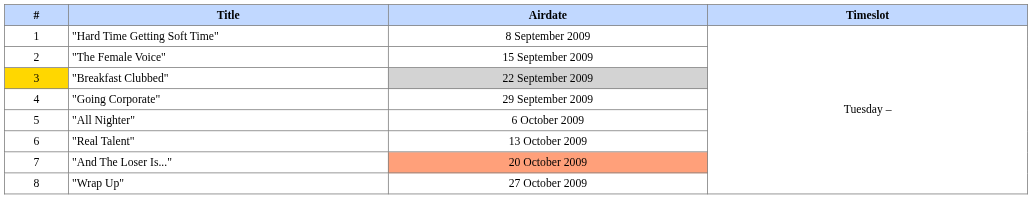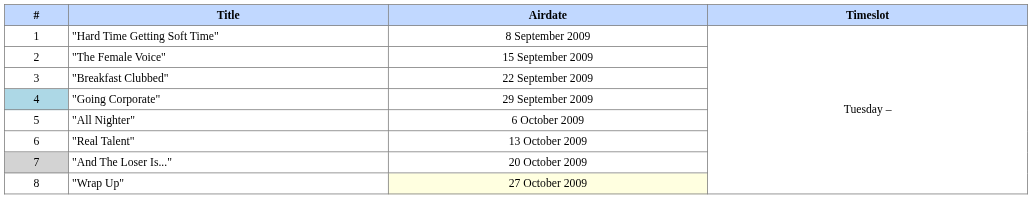(36, 78) gold background -> (36, 78) no background
(548, 78) lightgrey background -> (548, 78) no background
(36, 99) no background -> (36, 99) lightblue background
(36, 162) no background -> (36, 162) lightgrey background
(548, 162) lightsalmon background -> (548, 162) no background
(548, 183) no background -> (548, 183) lightyellow background
